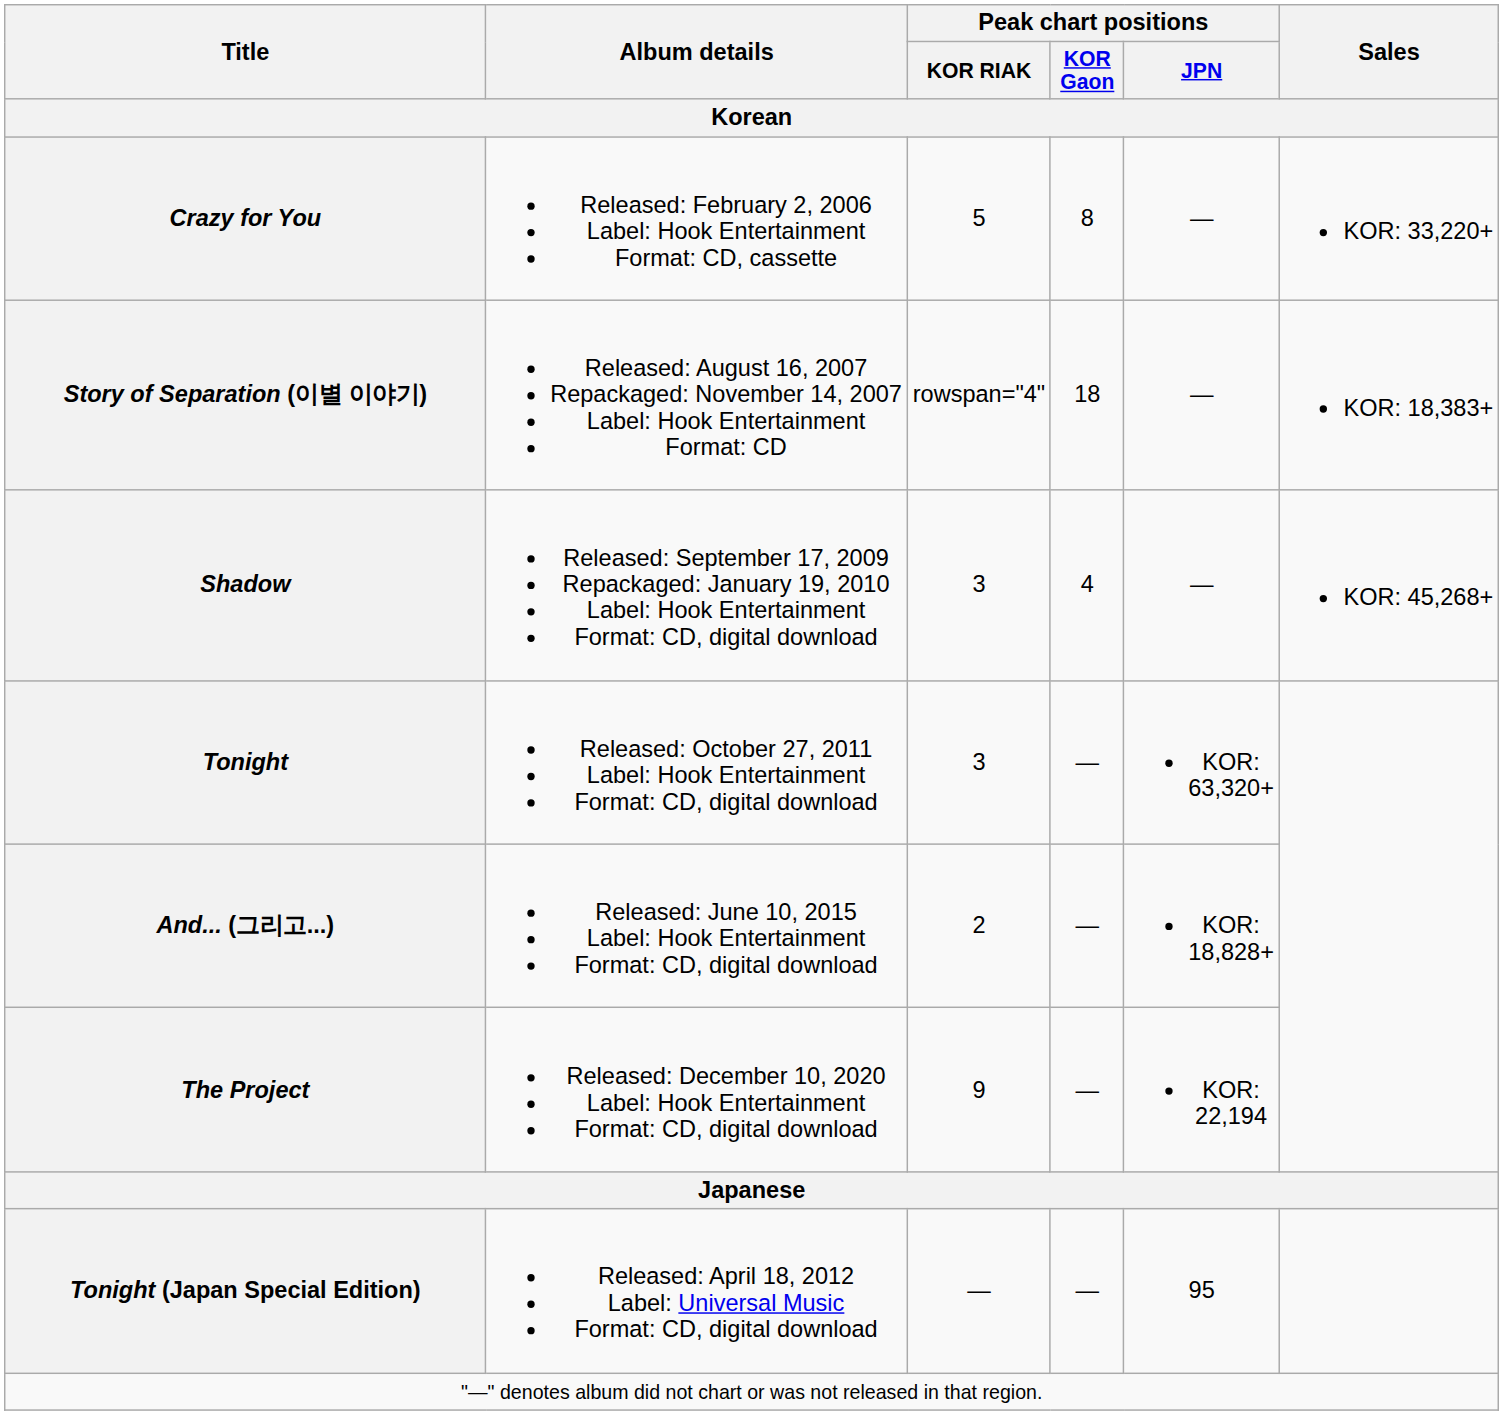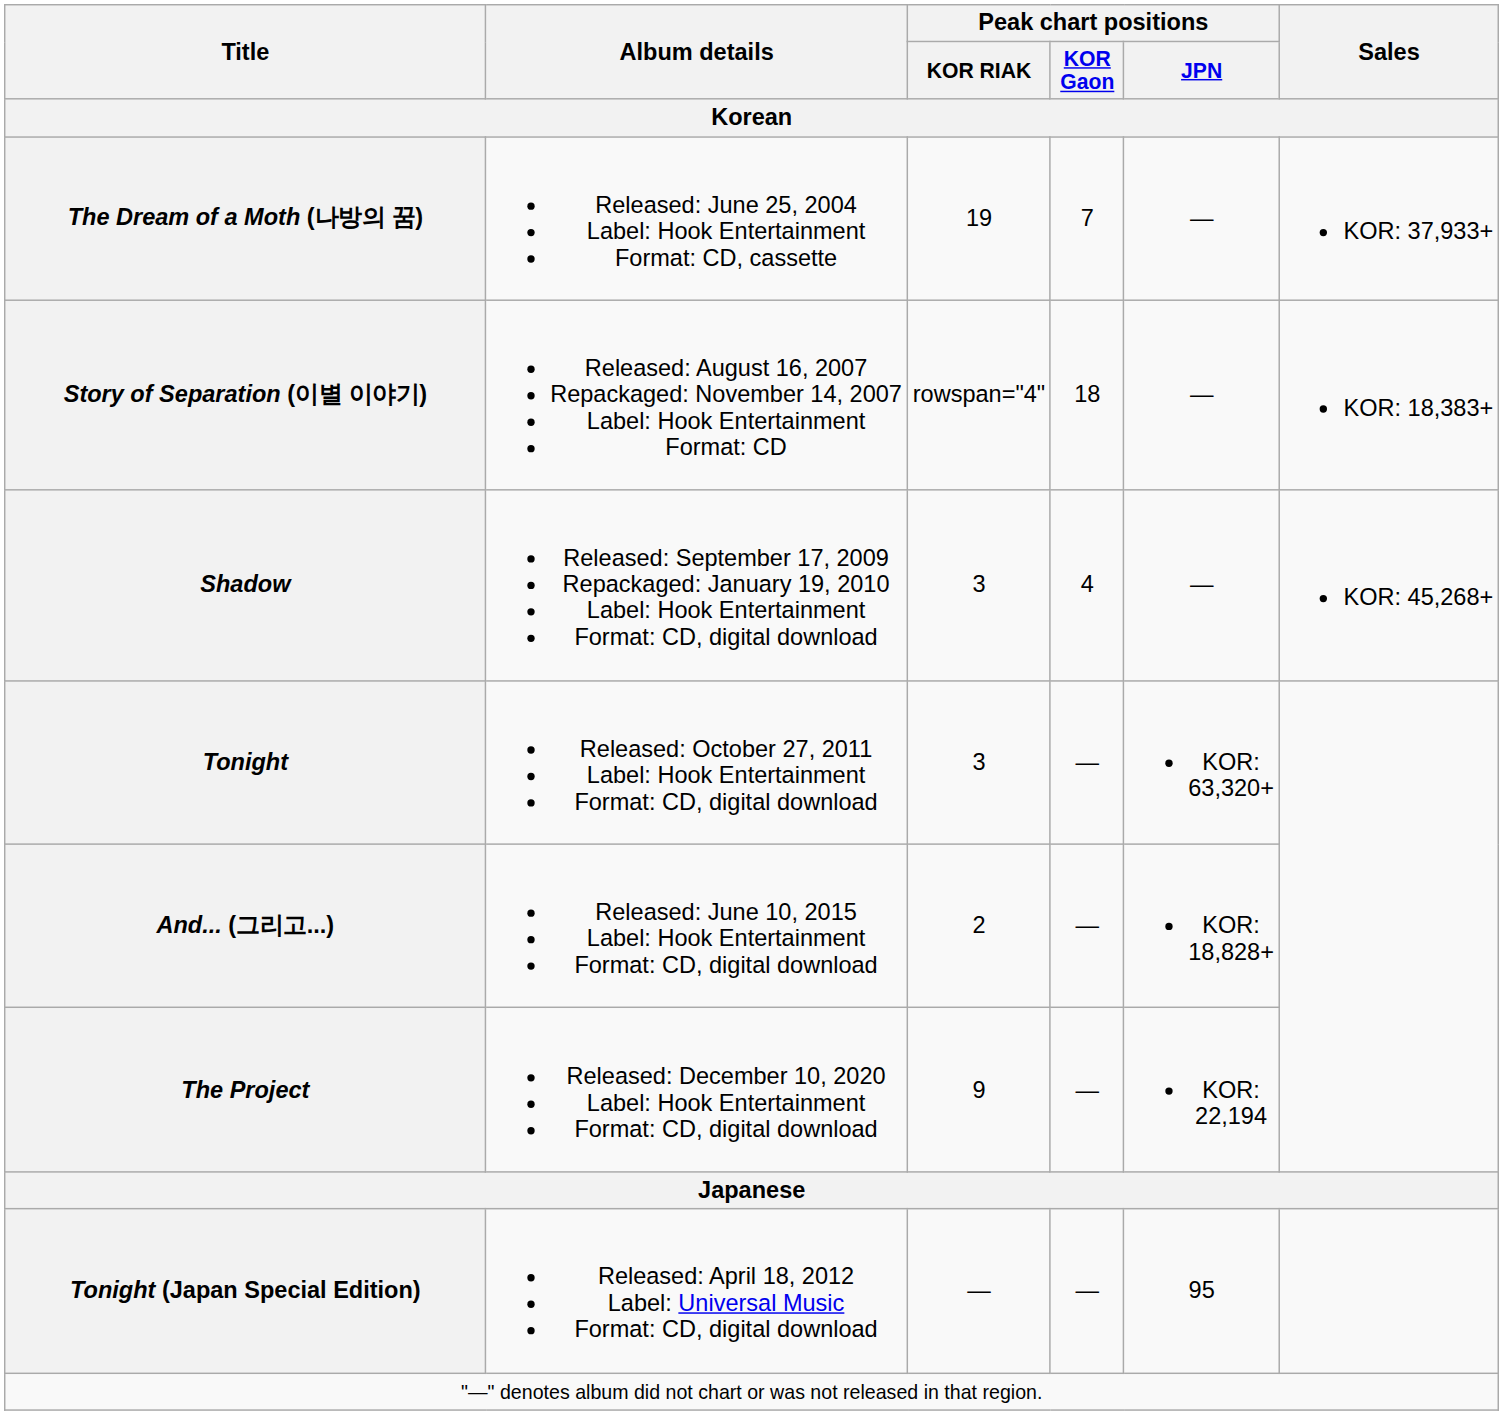+ row: (245, 217)
- row: (245, 217)
